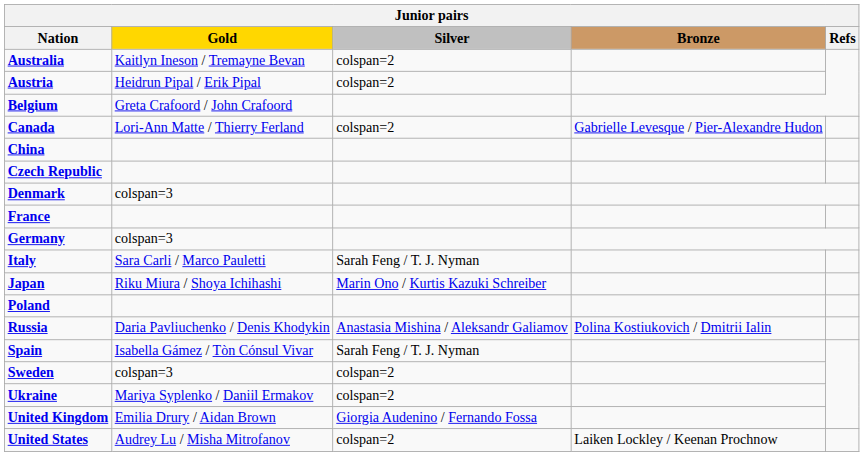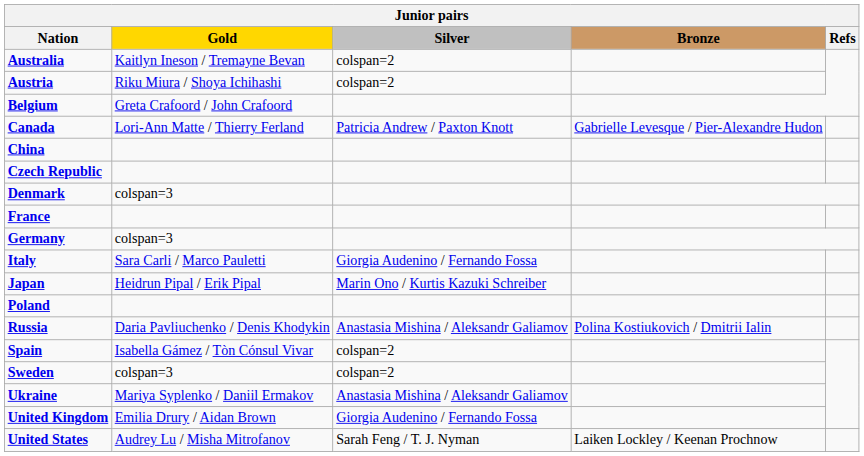(188, 82) Heidrun Pipal / Erik Pipal -> (198, 82) Riku Miura / Shoya Ichihashi
(365, 127) colspan=2 -> (425, 127) Patricia Andrew / Paxton Knott
(408, 261) Sarah Feng / T. J. Nyman -> (437, 261) Giorgia Audenino / Fernando Fossa
(198, 283) Riku Miura / Shoya Ichihashi -> (188, 283) Heidrun Pipal / Erik Pipal
(408, 350) Sarah Feng / T. J. Nyman -> (365, 350) colspan=2
(365, 395) colspan=2 -> (452, 395) Anastasia Mishina / Aleksandr Galiamov
(365, 439) colspan=2 -> (408, 439) Sarah Feng / T. J. Nyman
